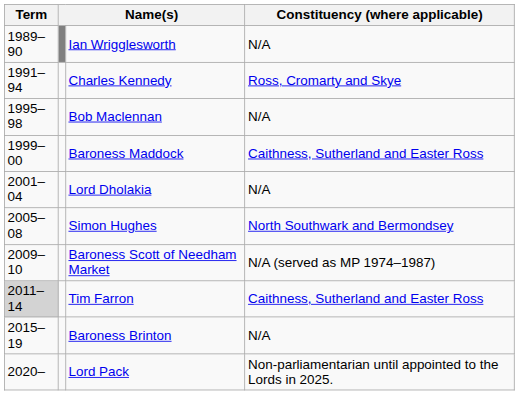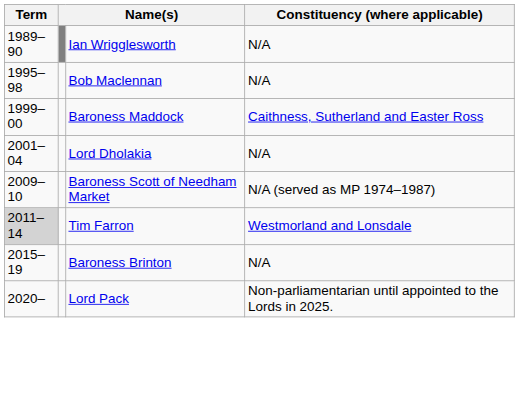- row: (120, 80)
- row: (113, 226)
(366, 299) Caithness, Sutherland and Easter Ross -> (330, 226) Westmorland and Lonsdale
